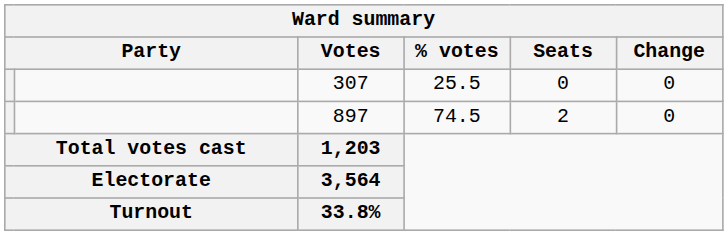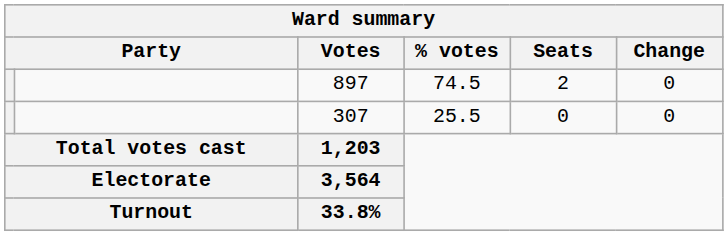rows swapped: (351, 117) <-> (351, 85)
